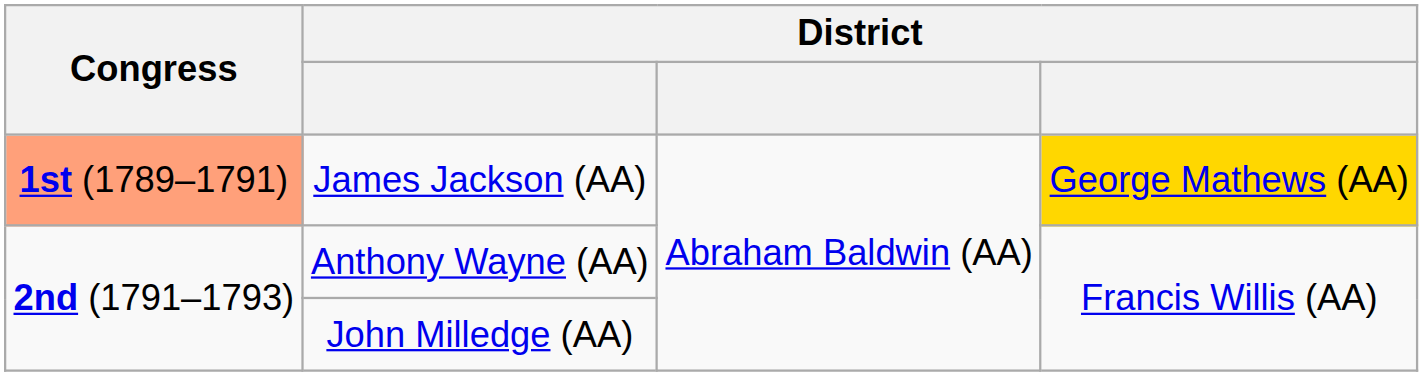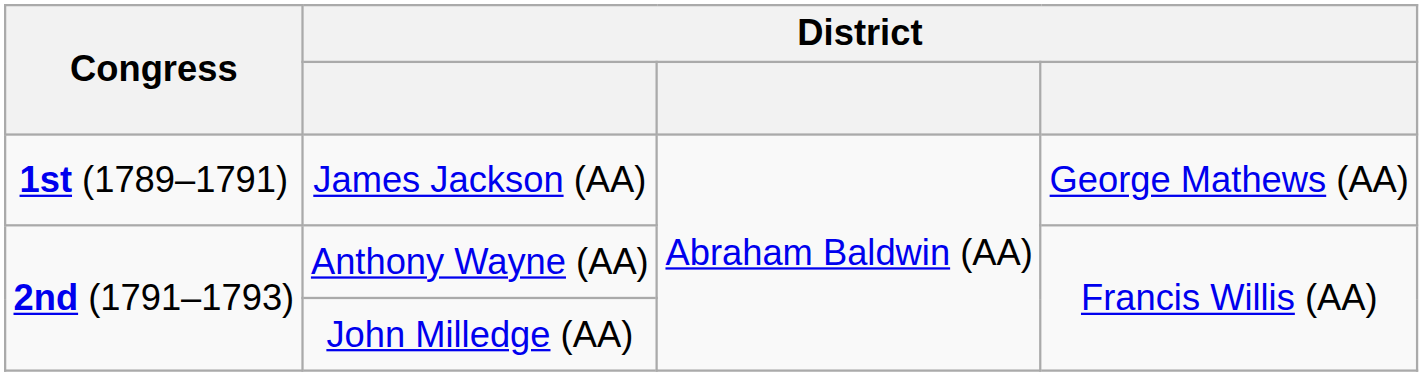(154, 180) lightsalmon background -> (154, 180) no background
(1229, 180) gold background -> (1229, 180) no background
